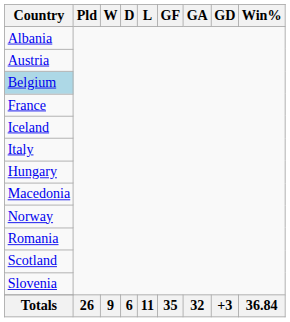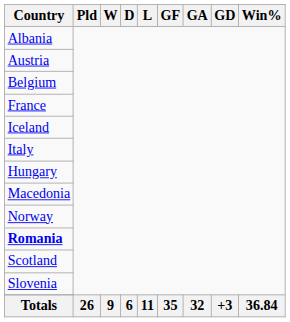(32, 82) lightblue background -> (32, 82) no background
(33, 238) normal -> (35, 238) bold
